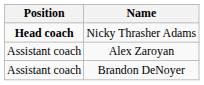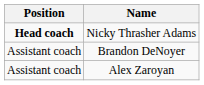rows swapped: (141, 70) <-> (141, 51)
